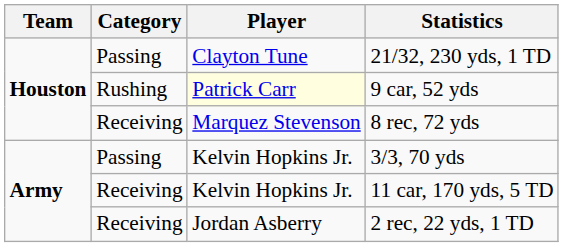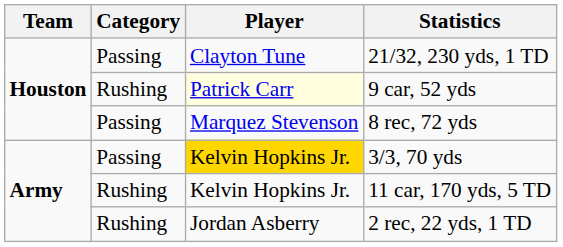(139, 122) Receiving -> (129, 122) Passing
(272, 156) no background -> (270, 156) gold background
(139, 190) Receiving -> (132, 190) Rushing
(139, 223) Receiving -> (132, 223) Rushing
